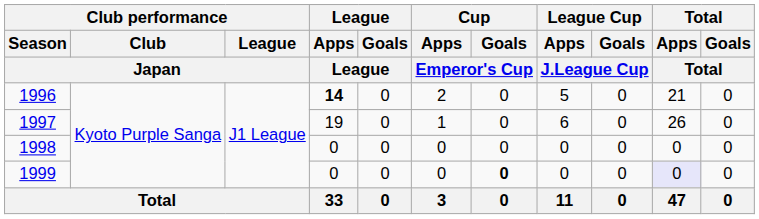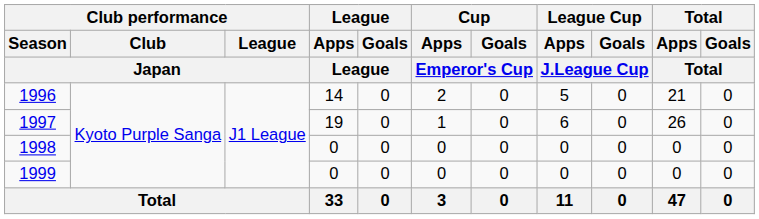(334, 95) bold -> (334, 95) normal
(504, 174) bold -> (504, 174) normal
(677, 174) lavender background -> (677, 174) no background
